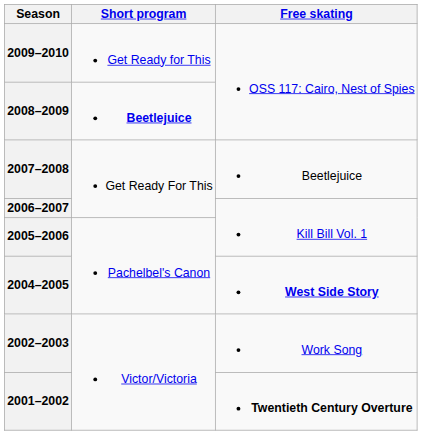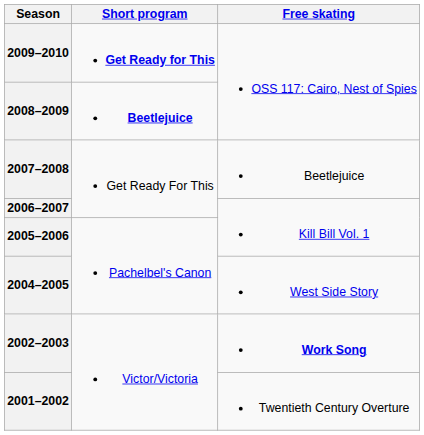(144, 60) normal -> (145, 60) bold
(316, 292) bold -> (319, 292) normal
(316, 350) normal -> (319, 350) bold
(316, 408) bold -> (319, 408) normal
